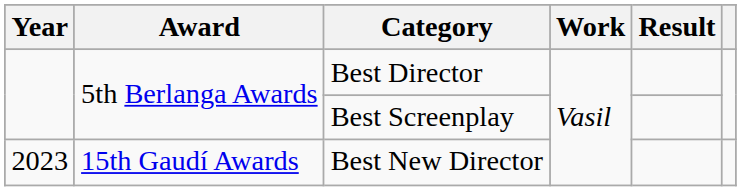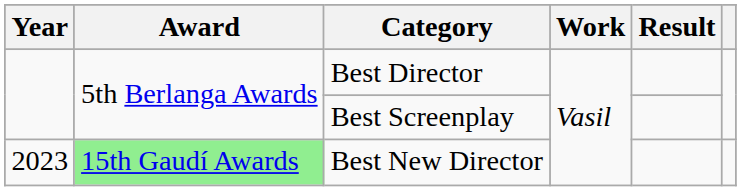(190, 161) no background -> (190, 161) lightgreen background
